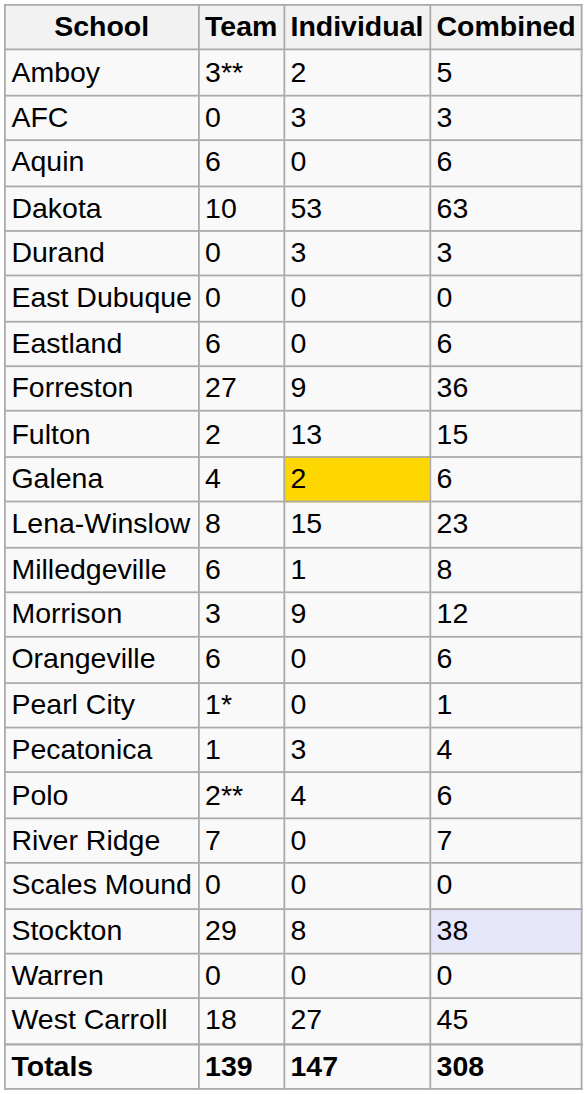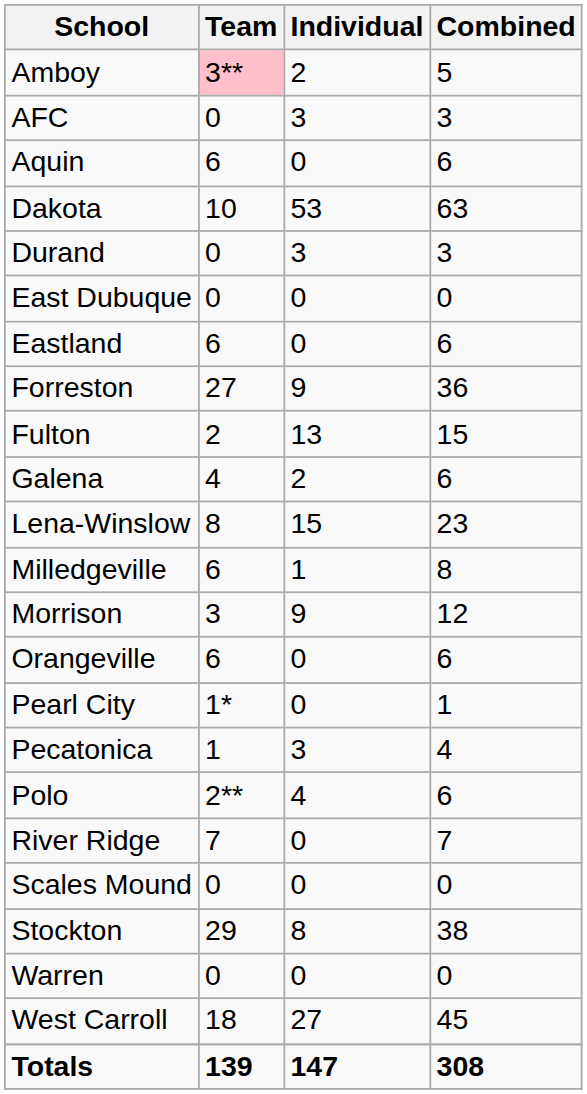(224, 72) no background -> (224, 72) pink background
(298, 478) gold background -> (298, 478) no background
(452, 930) lavender background -> (452, 930) no background
